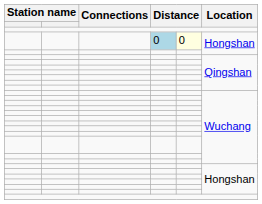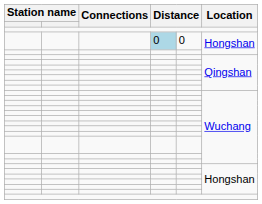(182, 40) lightyellow background -> (182, 40) no background
